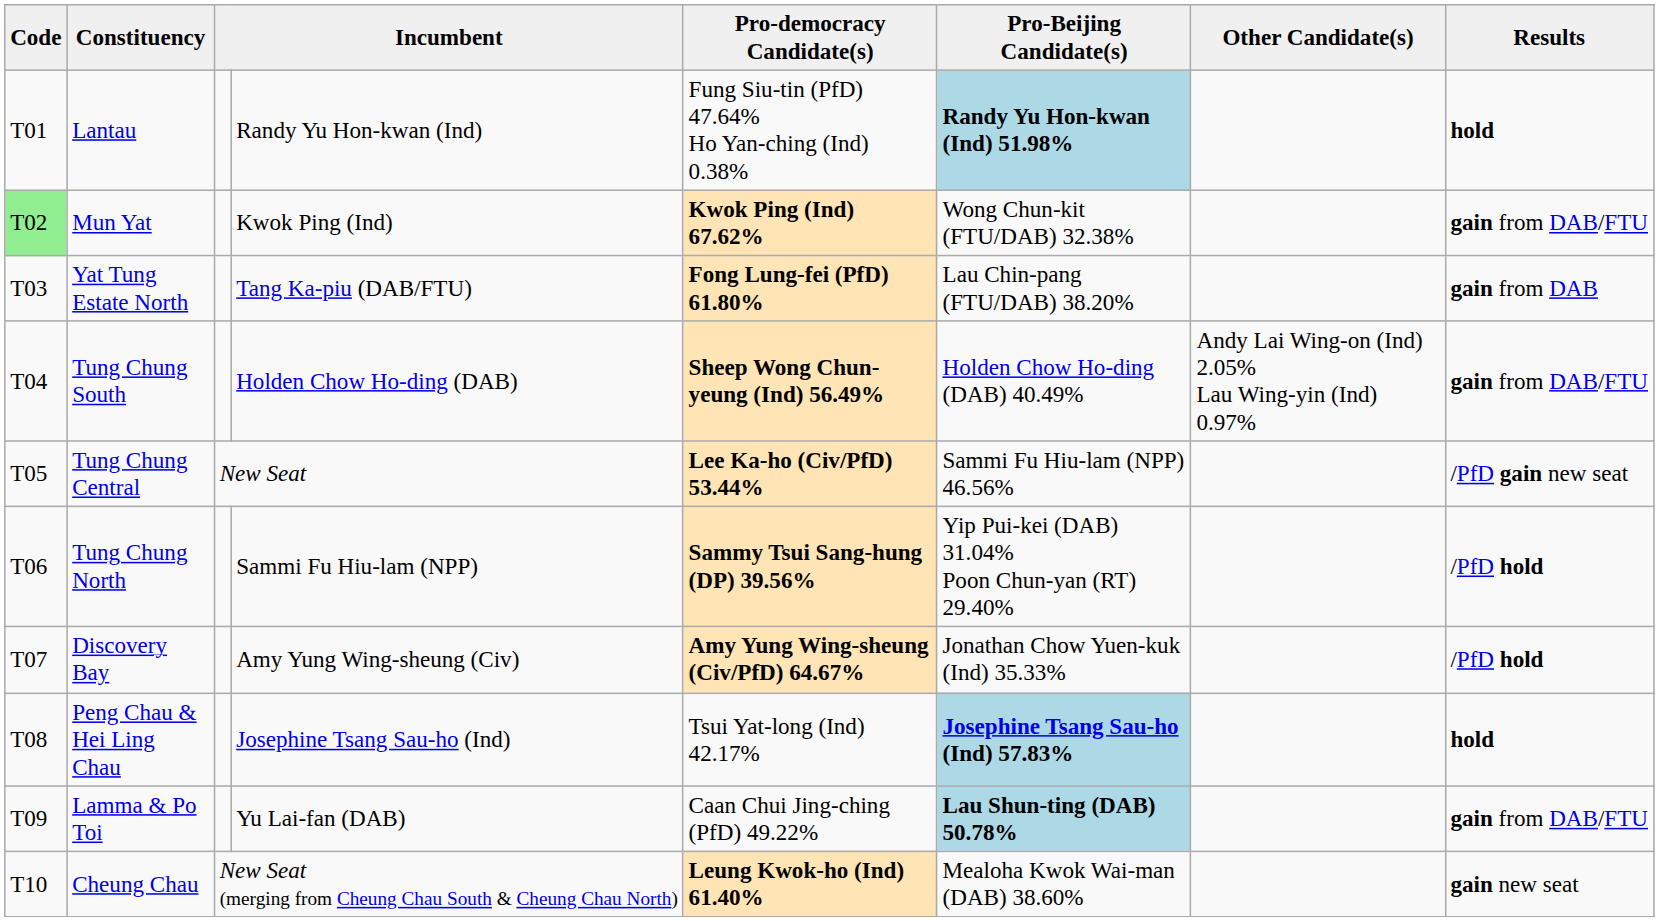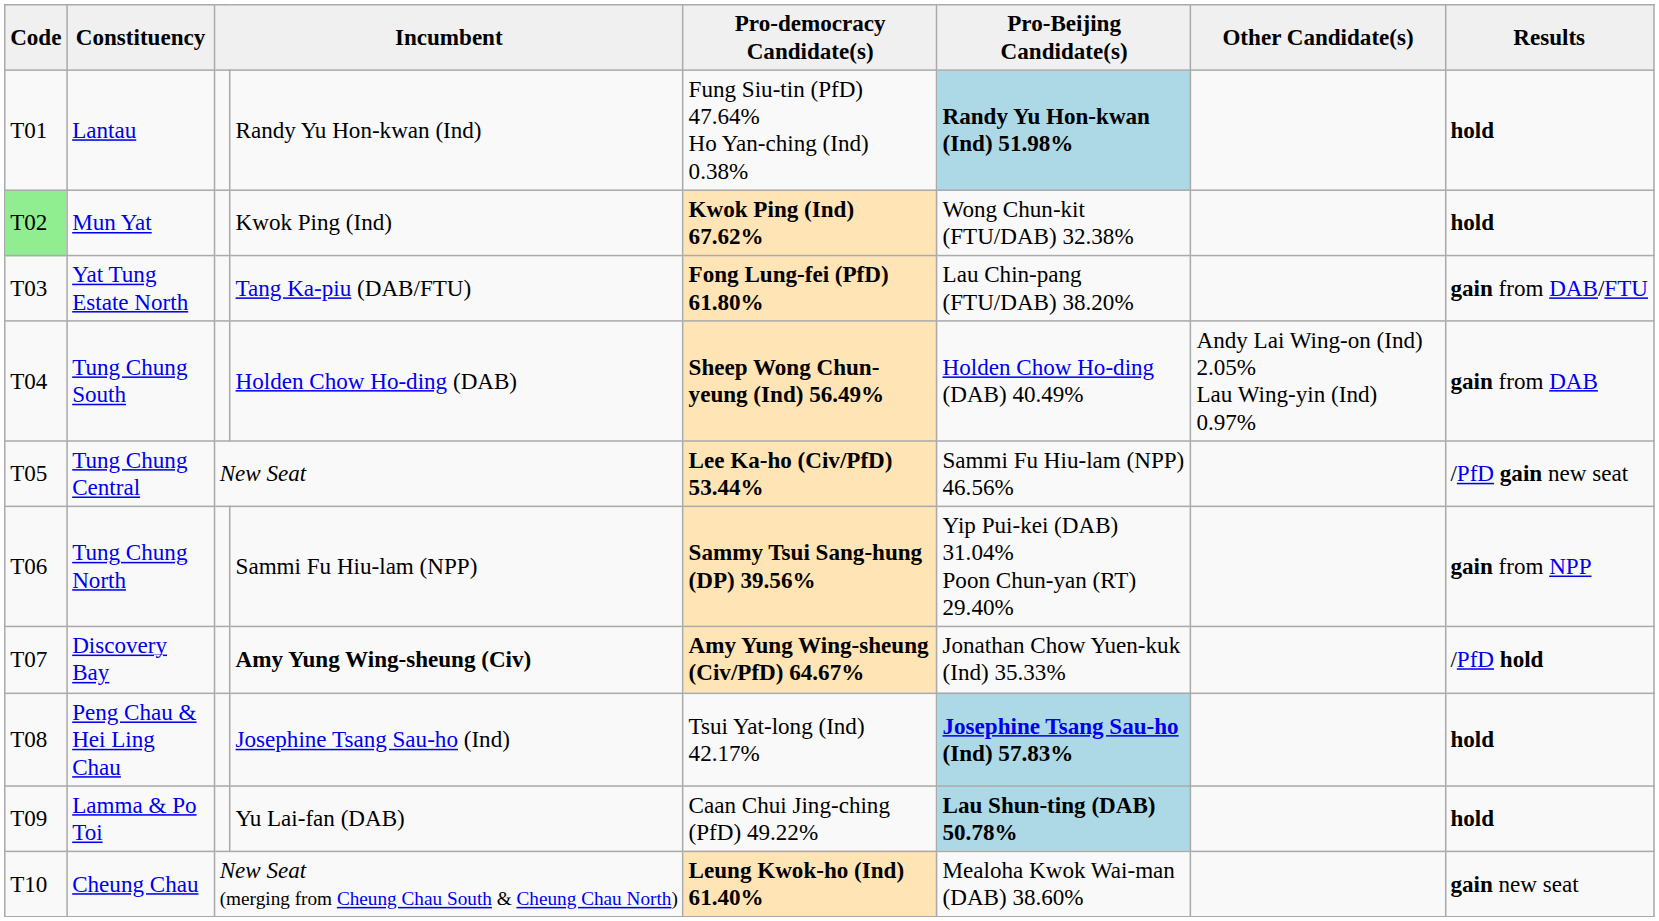(1549, 223) gain from DAB/FTU -> (1472, 223) hold
(1524, 288) gain from DAB -> (1549, 288) gain from DAB/FTU
(1549, 381) gain from DAB/FTU -> (1524, 381) gain from DAB
(1497, 566) /PfD hold -> (1521, 566) gain from NPP
(378, 659) normal -> (383, 659) bold
(1549, 818) gain from DAB/FTU -> (1472, 818) hold
